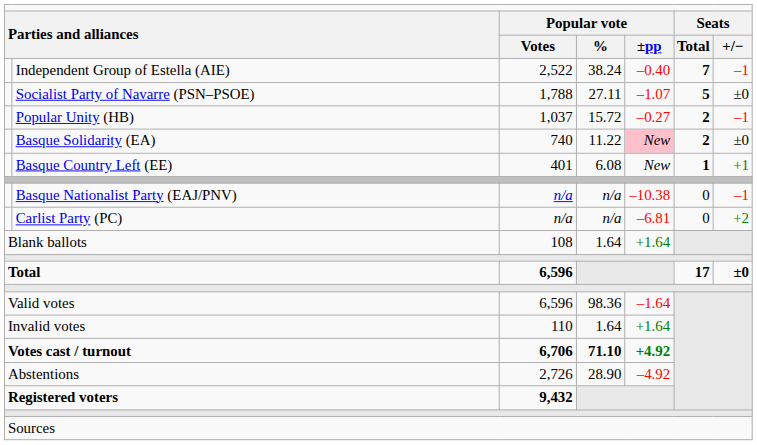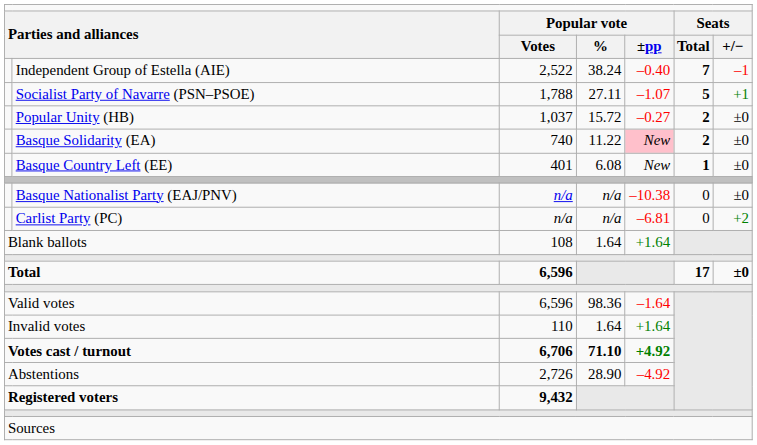(741, 93) ±0 -> (741, 93) +1
(742, 117) –1 -> (741, 117) ±0
(741, 164) +1 -> (741, 164) ±0
(742, 195) –1 -> (741, 195) ±0
